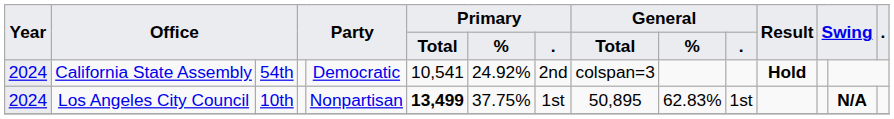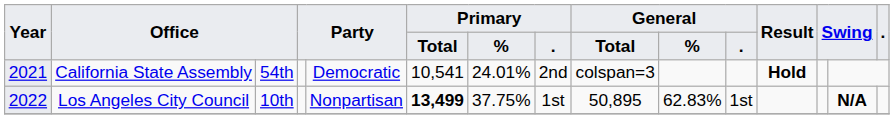(28, 73) 2024 -> (28, 73) 2021
(501, 73) 24.92% -> (501, 73) 24.01%
(28, 101) 2024 -> (28, 101) 2022
